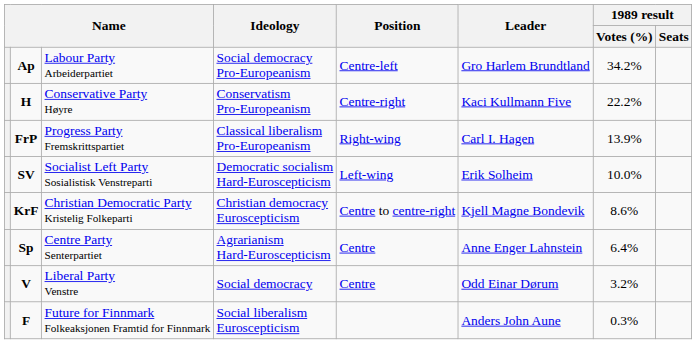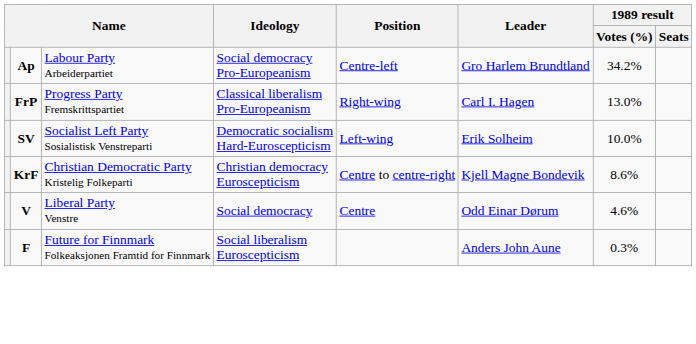- row: (26, 101)
(624, 138) 13.9% -> (624, 101) 13.0%
- row: (26, 247)
(624, 283) 3.2% -> (624, 211) 4.6%
